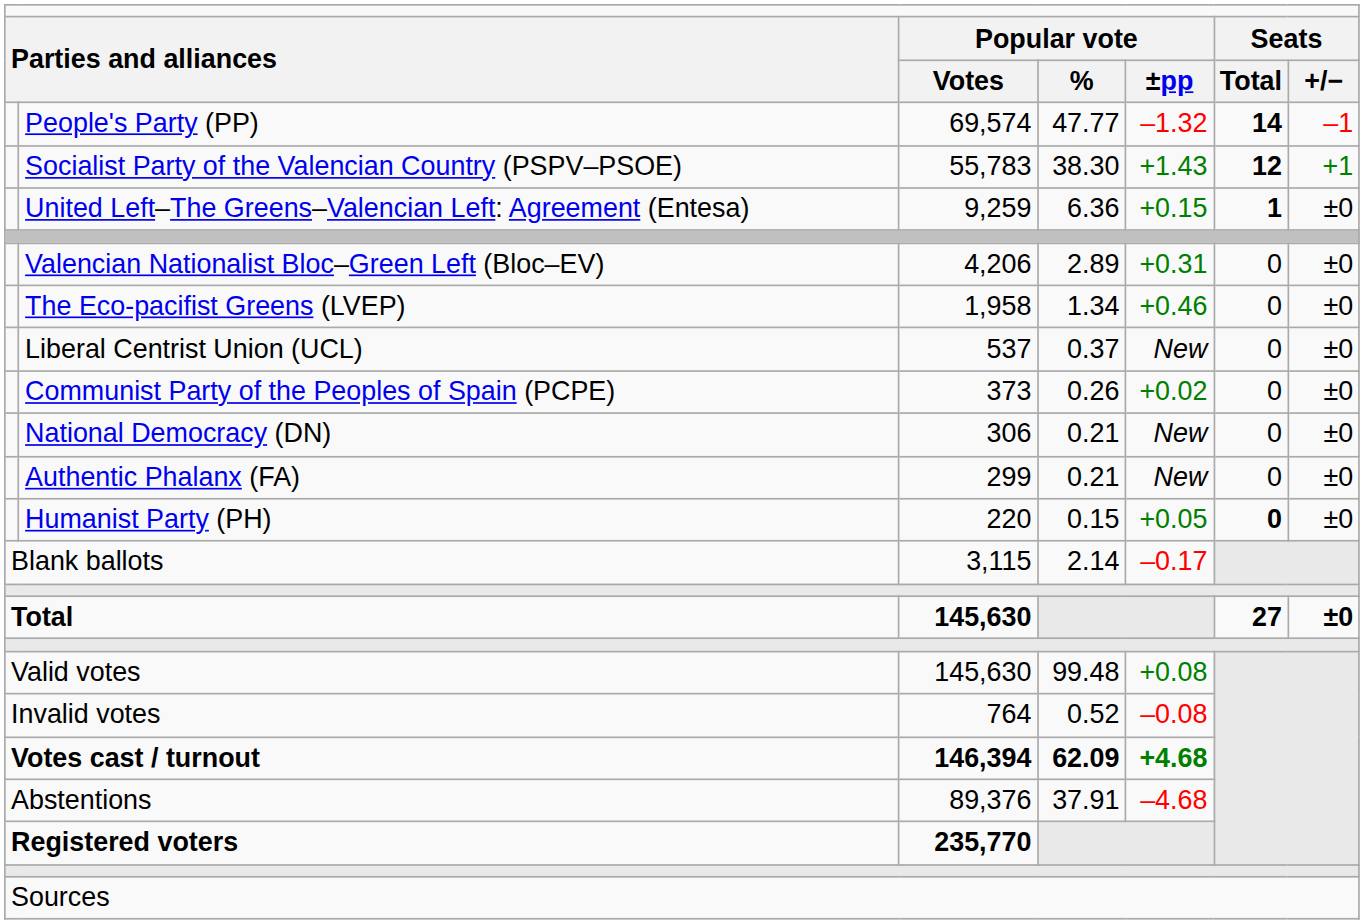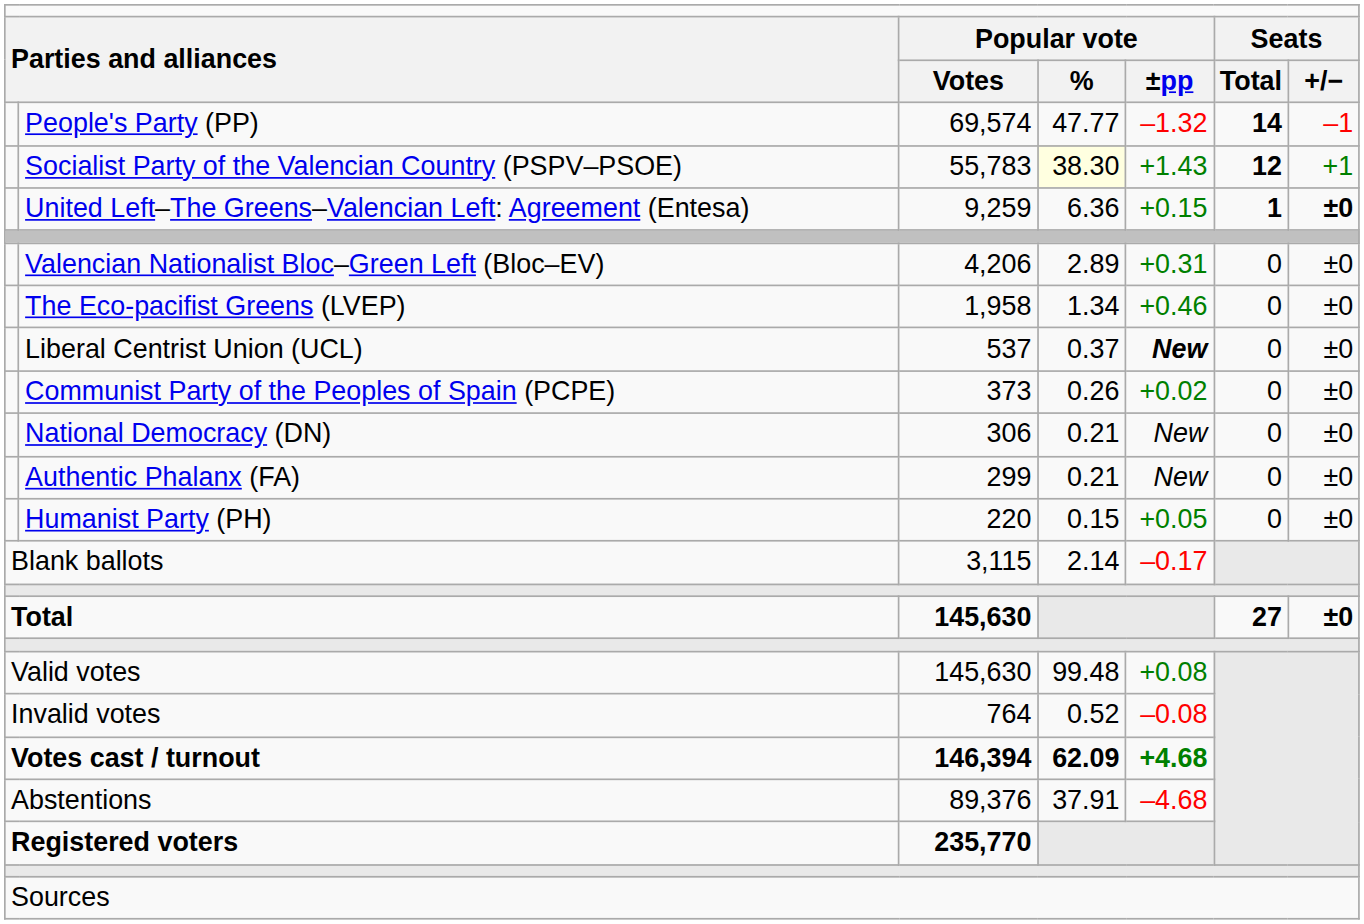(1086, 166) no background -> (1086, 166) lightyellow background
(1338, 208) normal -> (1338, 208) bold
(1181, 349) normal -> (1180, 349) bold
(1275, 519) bold -> (1275, 519) normal
